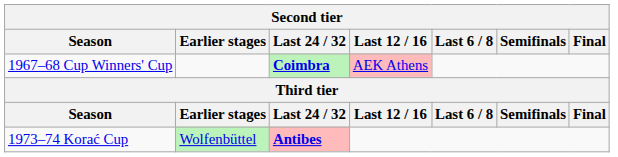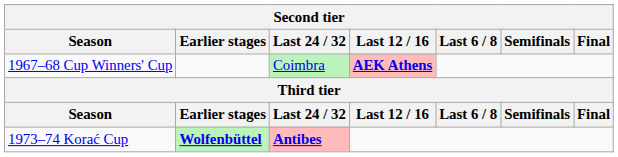(301, 66) bold -> (299, 66) normal
(390, 66) normal -> (393, 66) bold
(218, 139) normal -> (221, 139) bold
